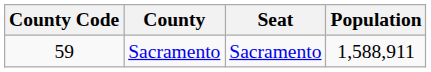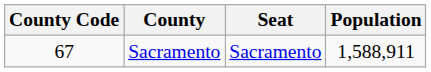(64, 50) 59 -> (64, 50) 67
